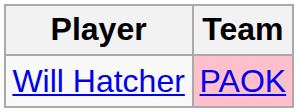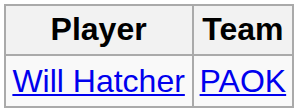(243, 80) pink background -> (243, 80) no background
